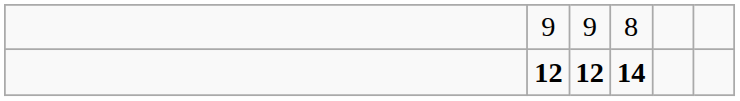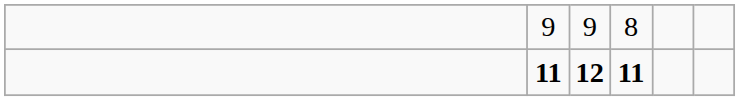(548, 71) 12 -> (548, 71) 11
(631, 71) 14 -> (631, 71) 11
